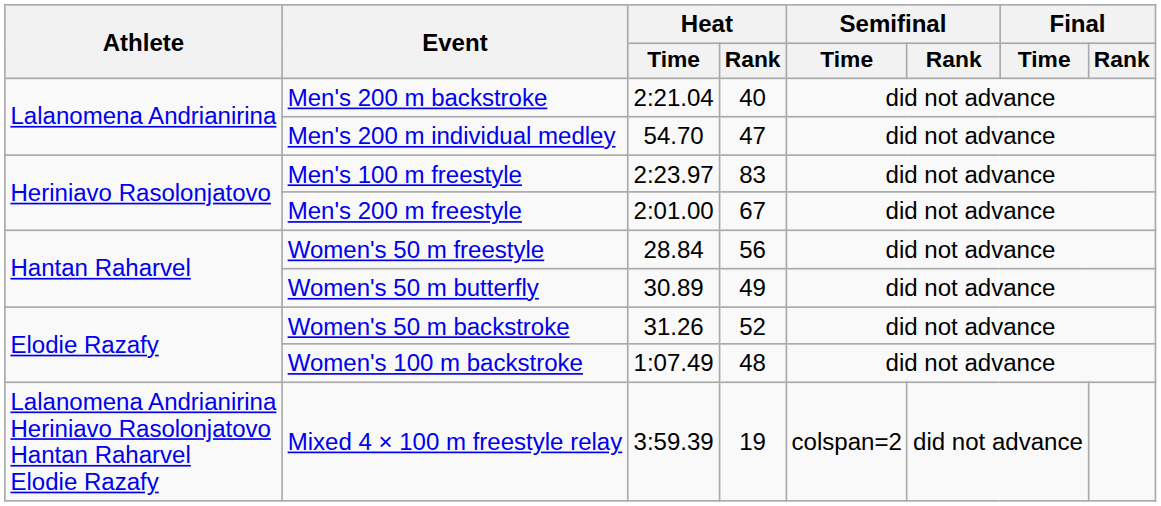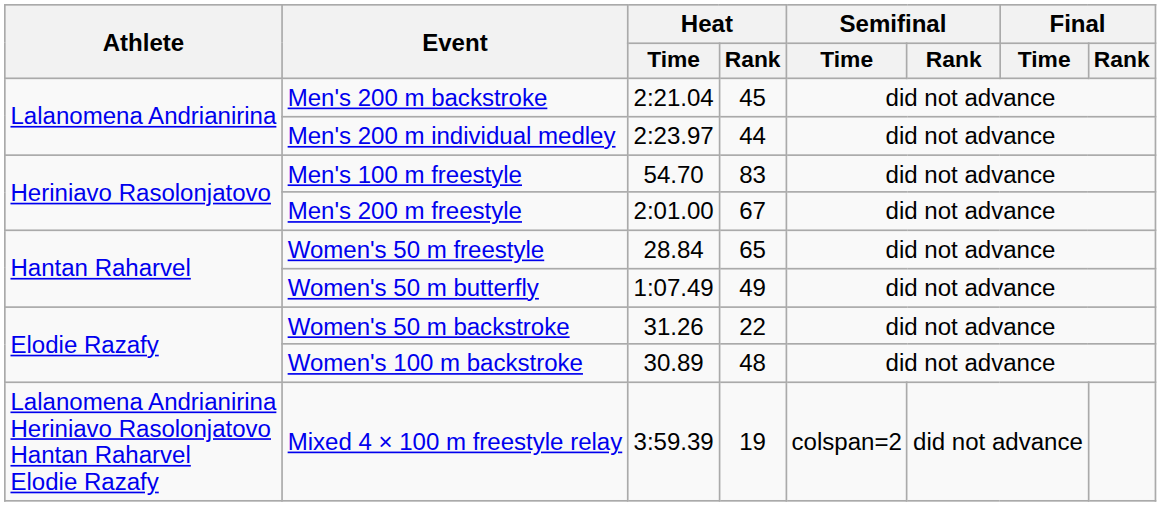(753, 98) 40 -> (753, 98) 45
(674, 136) 54.70 -> (674, 136) 2:23.97
(753, 136) 47 -> (753, 136) 44
(674, 174) 2:23.97 -> (674, 174) 54.70
(753, 250) 56 -> (753, 250) 65
(674, 288) 30.89 -> (674, 288) 1:07.49
(753, 326) 52 -> (753, 326) 22
(674, 364) 1:07.49 -> (674, 364) 30.89
